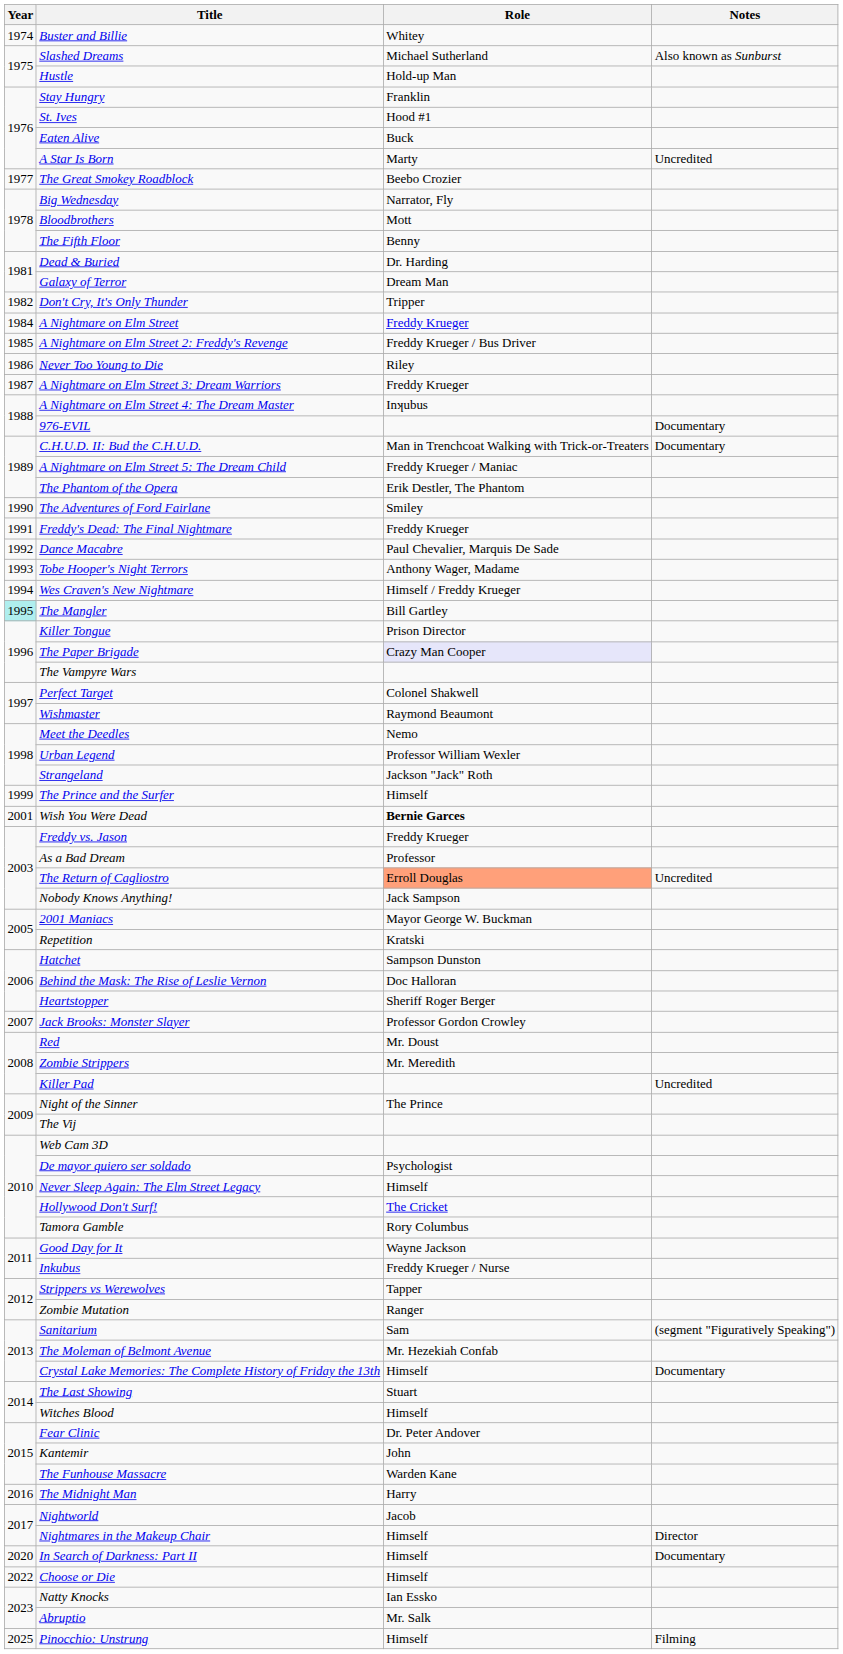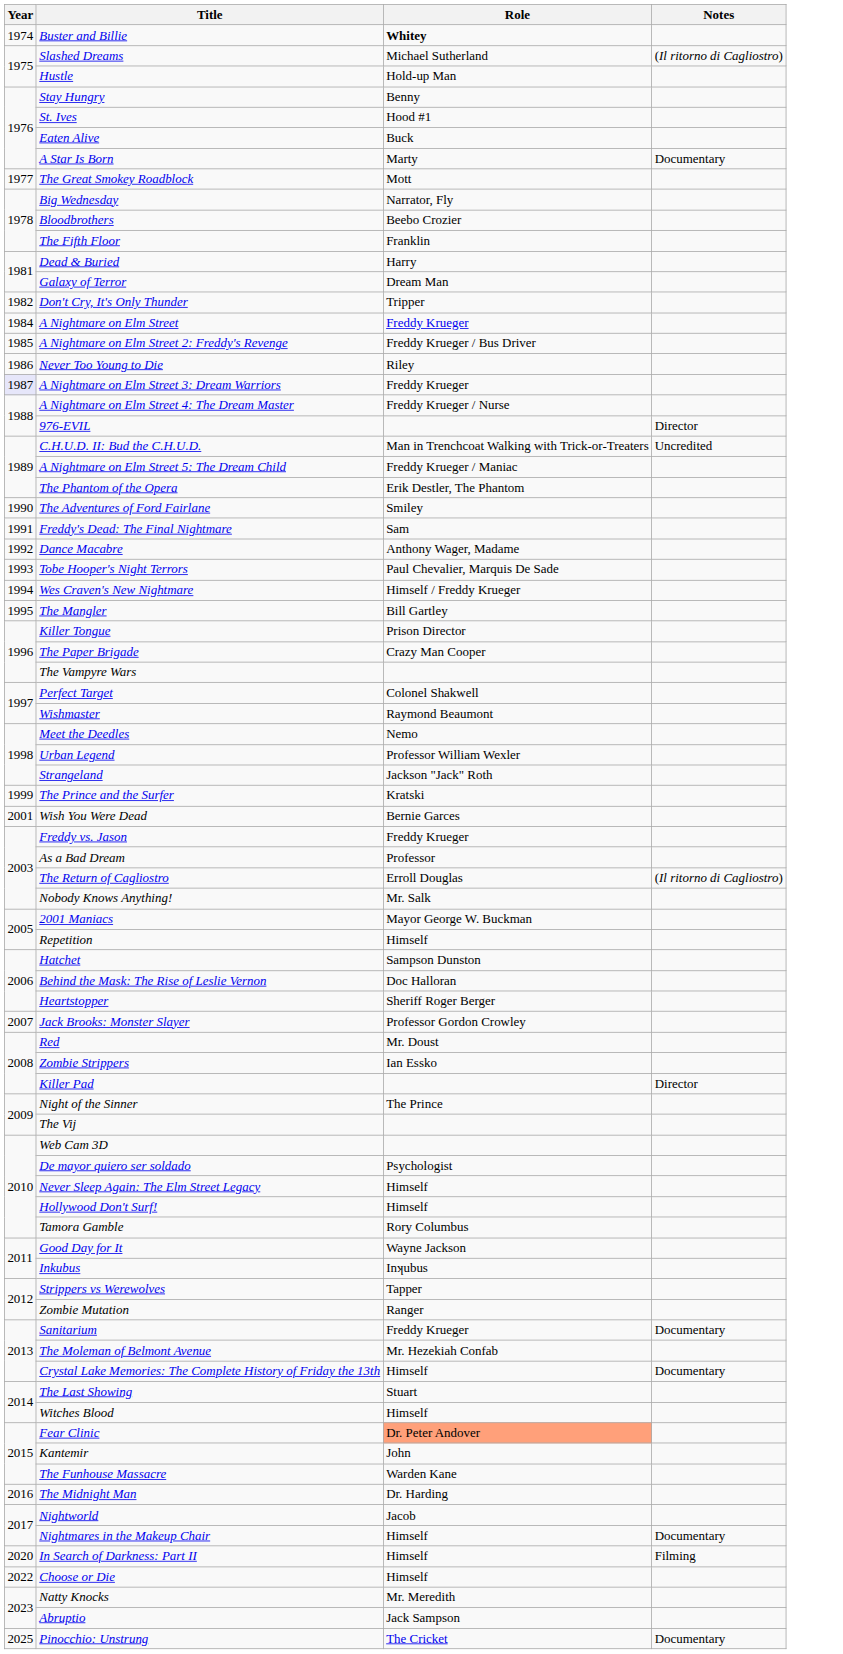(405, 35) normal -> (406, 35) bold
(718, 55) Also known as Sunburst -> (719, 55) (Il ritorno di Cagliostro)
(408, 96) Franklin -> (403, 96) Benny
(683, 158) Uncredited -> (690, 158) Documentary
(424, 179) Beebo Crozier -> (399, 179) Mott
(399, 220) Mott -> (424, 220) Beebo Crozier
(403, 240) Benny -> (408, 240) Franklin
(417, 261) Dr. Harding -> (401, 261) Harry
(20, 384) no background -> (20, 384) lavender background
(407, 405) Inʞubus -> (448, 405) Freddy Krueger / Nurse
(690, 425) Documentary -> (676, 425) Director
(690, 446) Documentary -> (683, 446) Uncredited
(427, 528) Freddy Krueger -> (398, 528) Sam
(472, 549) Paul Chevalier, Marquis De Sade -> (453, 549) Anthony Wager, Madame
(453, 569) Anthony Wager, Madame -> (472, 569) Paul Chevalier, Marquis De Sade
(20, 610) paleturquoise background -> (20, 610) no background
(436, 651) lavender background -> (436, 651) no background
(407, 795) Himself -> (405, 795) Kratski
(425, 816) bold -> (423, 816) normal
(424, 878) lightsalmon background -> (424, 878) no background
(683, 878) Uncredited -> (719, 878) (Il ritorno di Cagliostro)
(423, 898) Jack Sampson -> (408, 898) Mr. Salk
(405, 939) Kratski -> (407, 939) Himself
(421, 1063) Mr. Meredith -> (412, 1063) Ian Essko
(683, 1083) Uncredited -> (676, 1083) Director
(417, 1206) The Cricket -> (407, 1206) Himself
(448, 1268) Freddy Krueger / Nurse -> (407, 1268) Inʞubus
(398, 1330) Sam -> (427, 1330) Freddy Krueger
(745, 1330) (segment "Figuratively Speaking") -> (690, 1330) Documentary
(433, 1432) no background -> (433, 1432) lightsalmon background
(401, 1494) Harry -> (417, 1494) Dr. Harding
(676, 1535) Director -> (690, 1535) Documentary
(690, 1556) Documentary -> (675, 1556) Filming
(412, 1597) Ian Essko -> (421, 1597) Mr. Meredith
(408, 1617) Mr. Salk -> (423, 1617) Jack Sampson
(407, 1638) Himself -> (417, 1638) The Cricket
(675, 1638) Filming -> (690, 1638) Documentary
